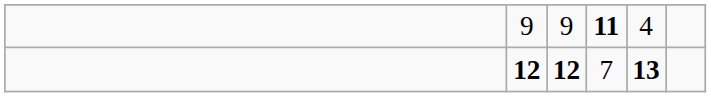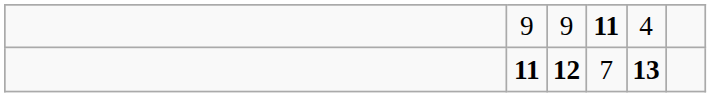(527, 69) 12 -> (527, 69) 11
